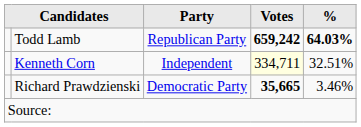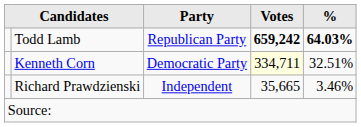(197, 63) Independent -> (197, 63) Democratic Party
(197, 87) Democratic Party -> (197, 87) Independent
(280, 87) bold -> (280, 87) normal
